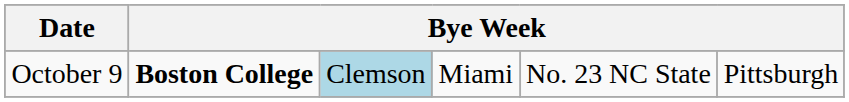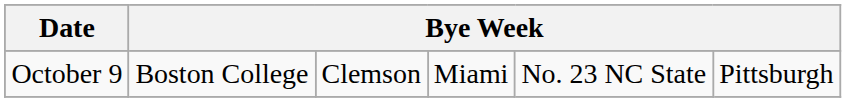(224, 73) bold -> (222, 73) normal
(376, 73) lightblue background -> (371, 73) no background
